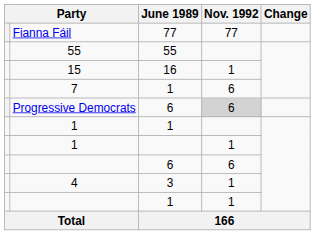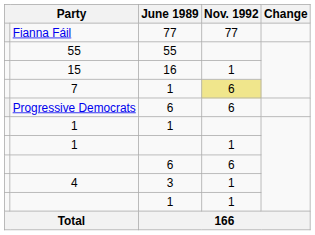(231, 89) no background -> (231, 89) khaki background
(231, 108) lightgrey background -> (231, 108) no background
